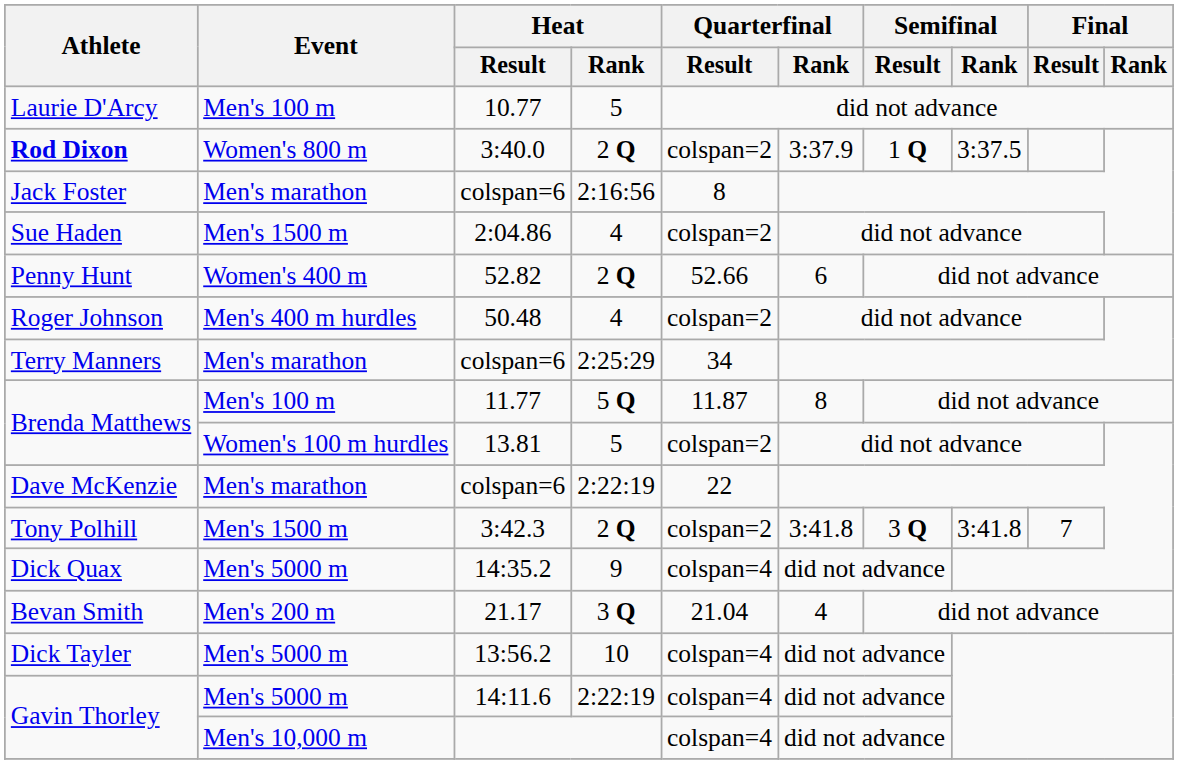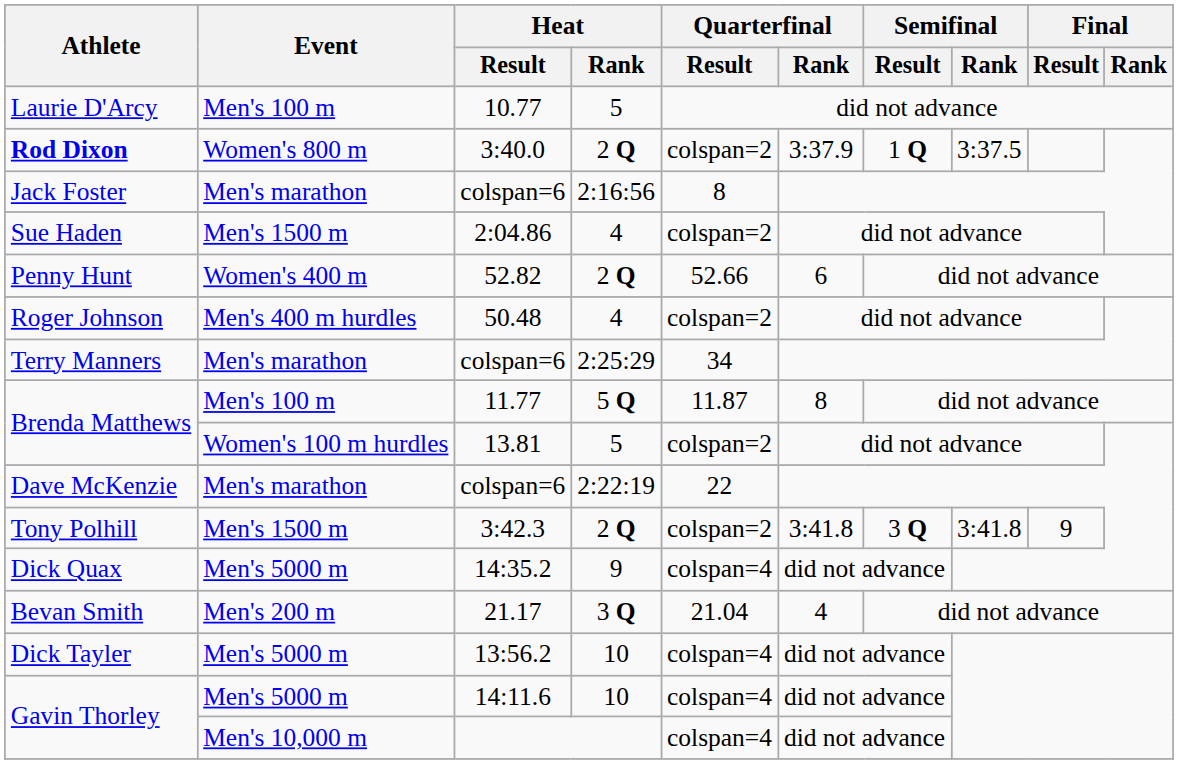(1066, 528) 7 -> (1066, 528) 9
(616, 696) 2:22:19 -> (616, 696) 10
